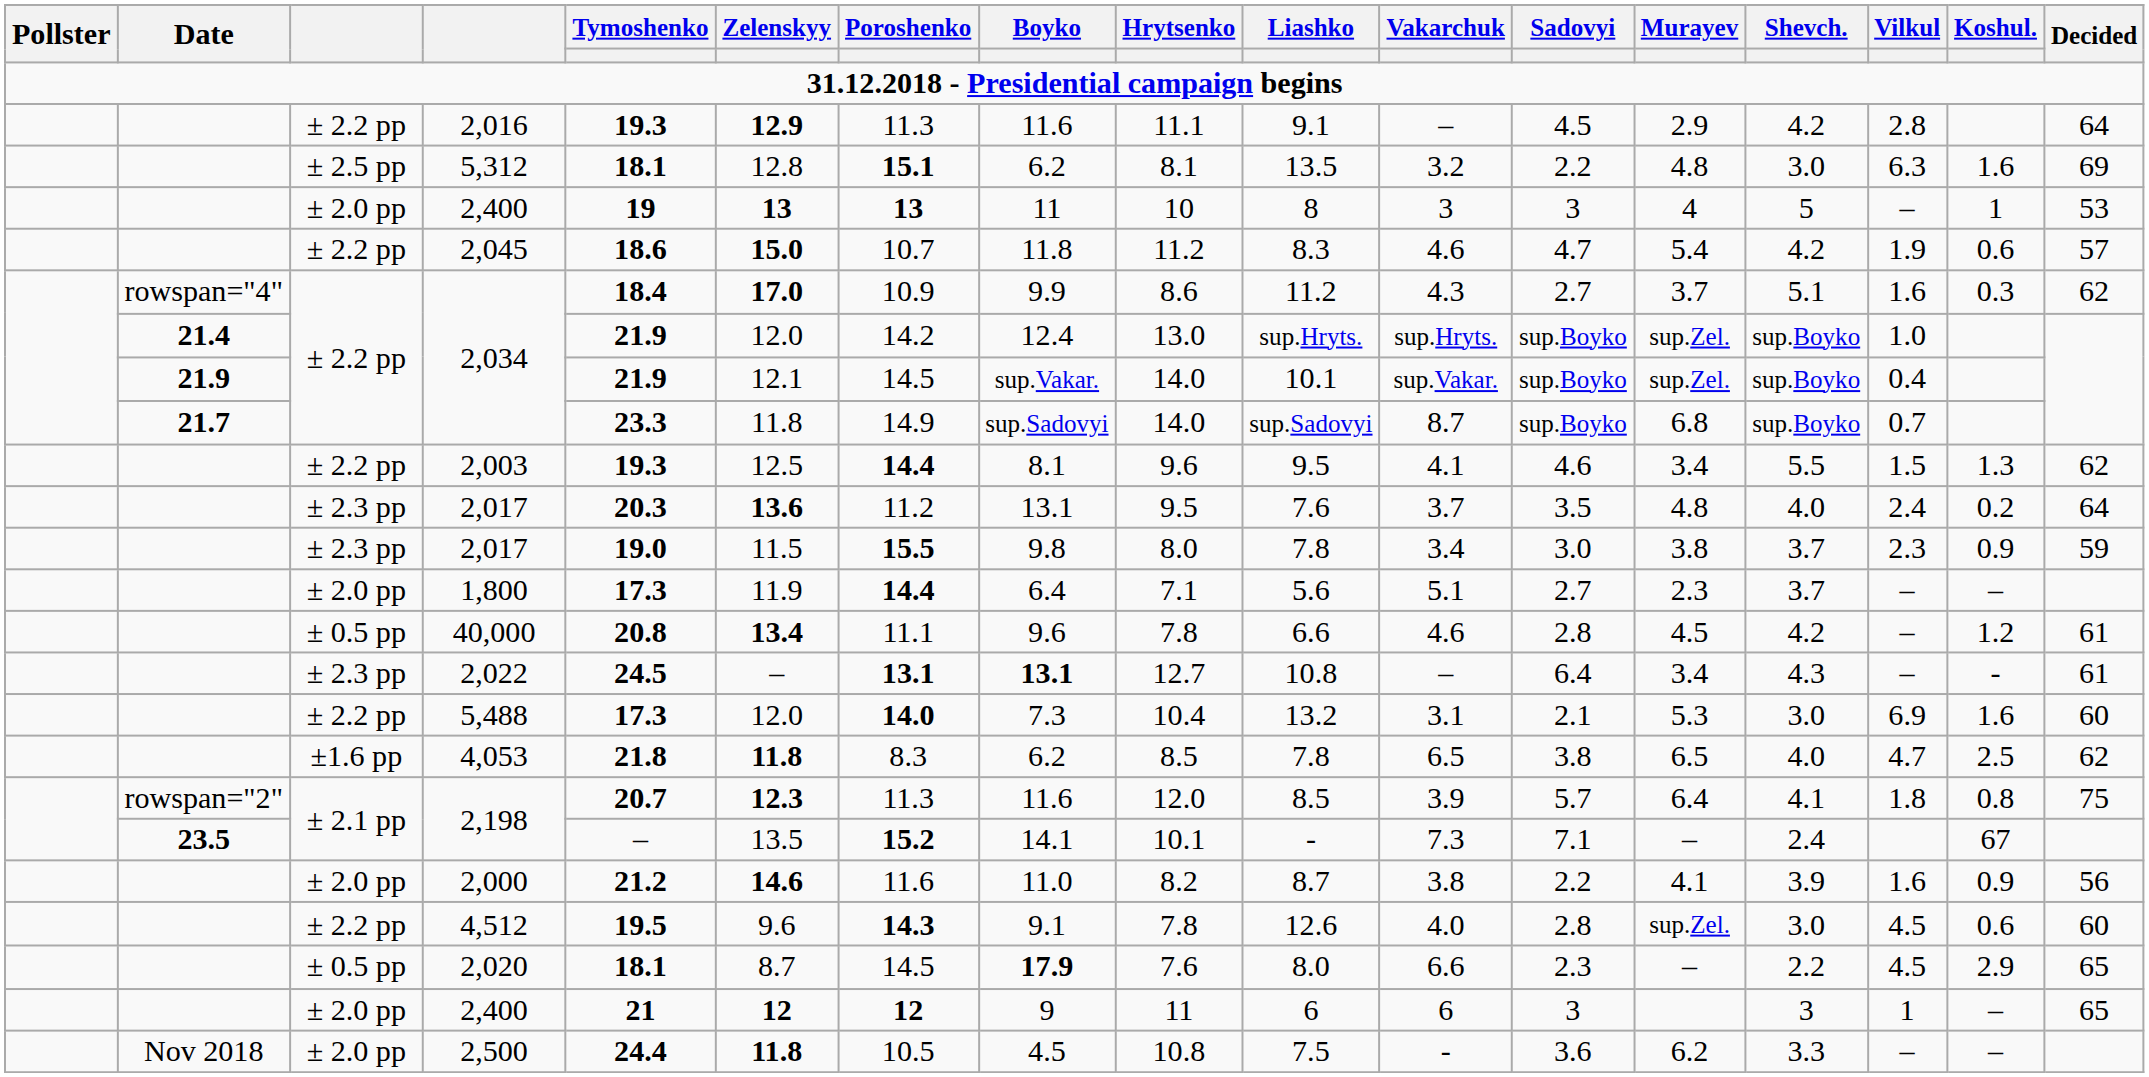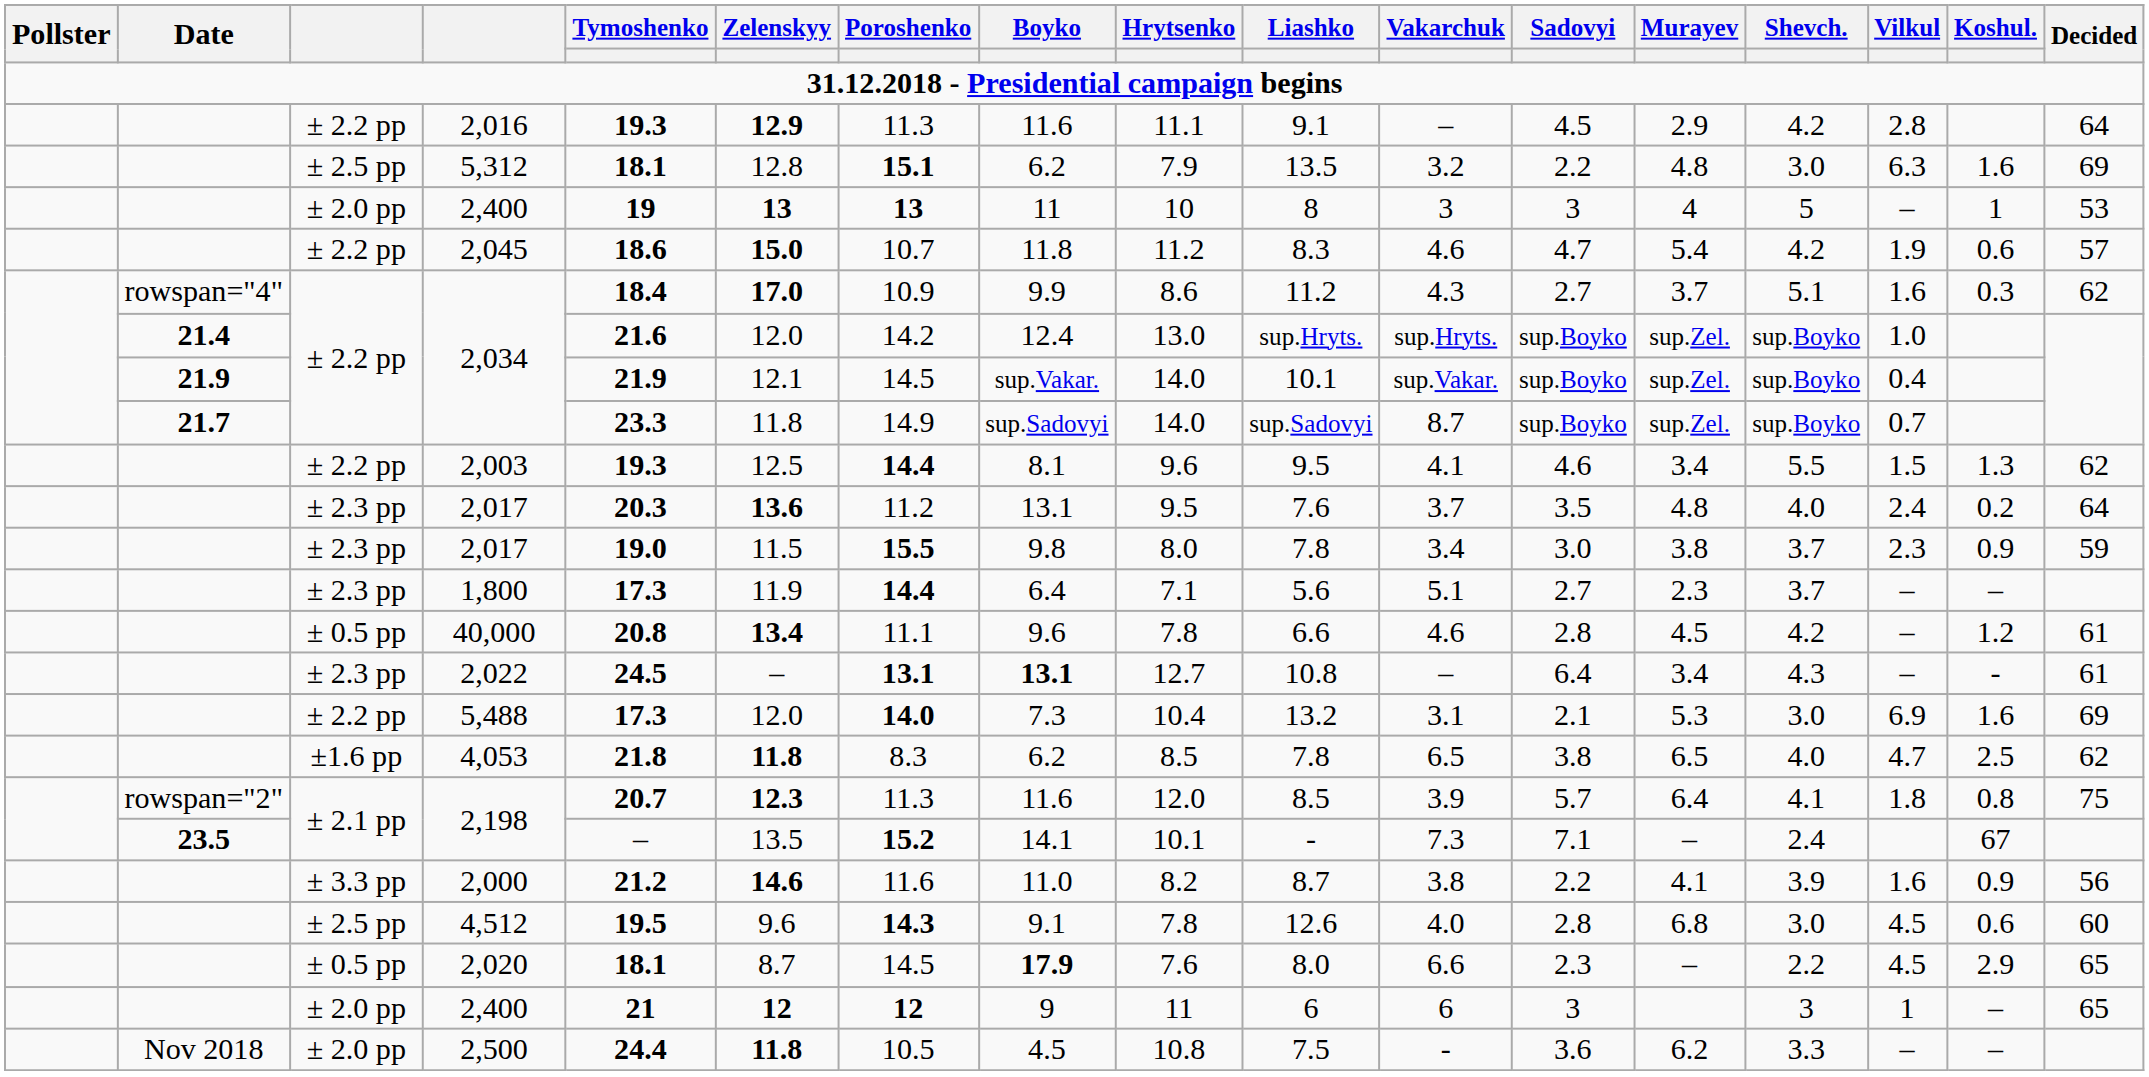(1179, 166) 8.1 -> (1179, 166) 7.9
(640, 334) 21.9 -> (640, 334) 21.6
(1690, 421) 6.8 -> (1690, 423) sup.Zel.
(356, 589) ± 2.0 pp -> (356, 589) ± 2.3 pp
(2094, 714) 60 -> (2094, 714) 69
(356, 881) ± 2.0 pp -> (356, 881) ± 3.3 pp
(356, 924) ± 2.2 pp -> (356, 923) ± 2.5 pp
(1690, 926) sup.Zel. -> (1690, 923) 6.8
